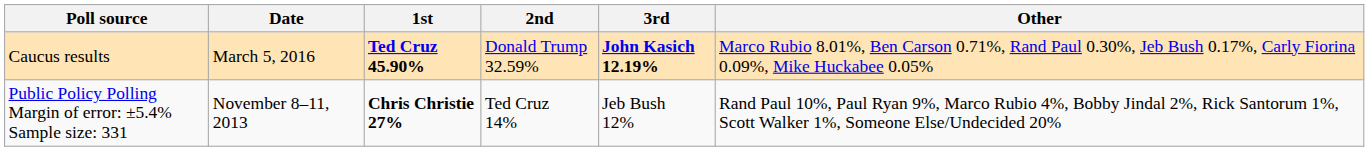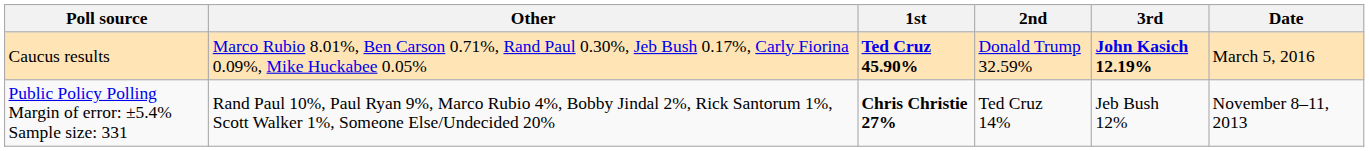columns swapped: (286, 18) <-> (1039, 18)
